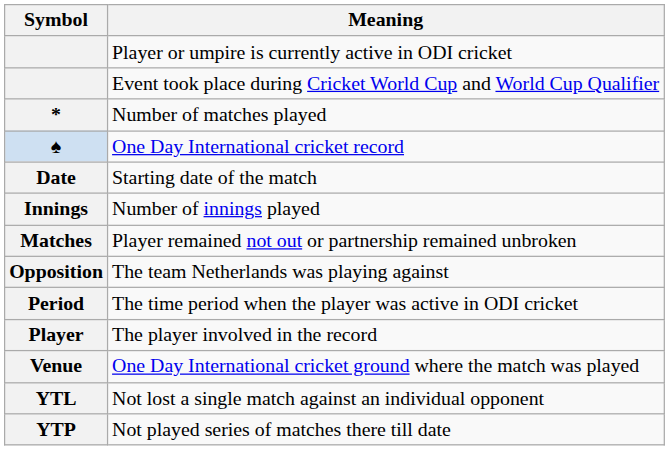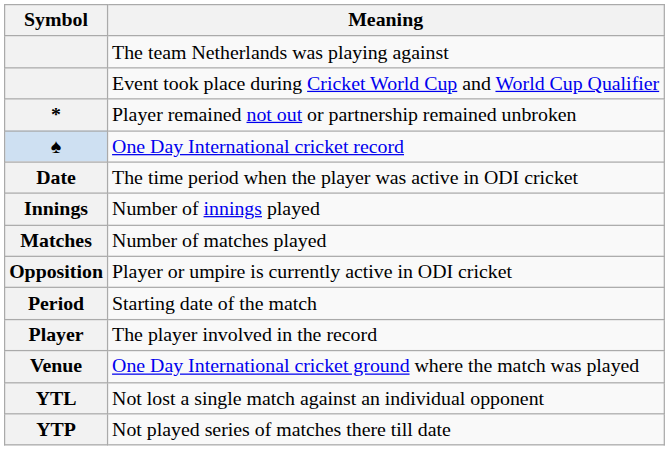(312, 51) Player or umpire is currently active in ODI cricket -> (280, 51) The team Netherlands was playing against
(219, 114) Number of matches played -> (344, 114) Player remained not out or partnership remained unbroken
(215, 177) Starting date of the match -> (345, 177) The time period when the player was active in ODI cricket
(344, 240) Player remained not out or partnership remained unbroken -> (219, 240) Number of matches played
(280, 271) The team Netherlands was playing against -> (312, 271) Player or umpire is currently active in ODI cricket
(345, 303) The time period when the player was active in ODI cricket -> (215, 303) Starting date of the match
